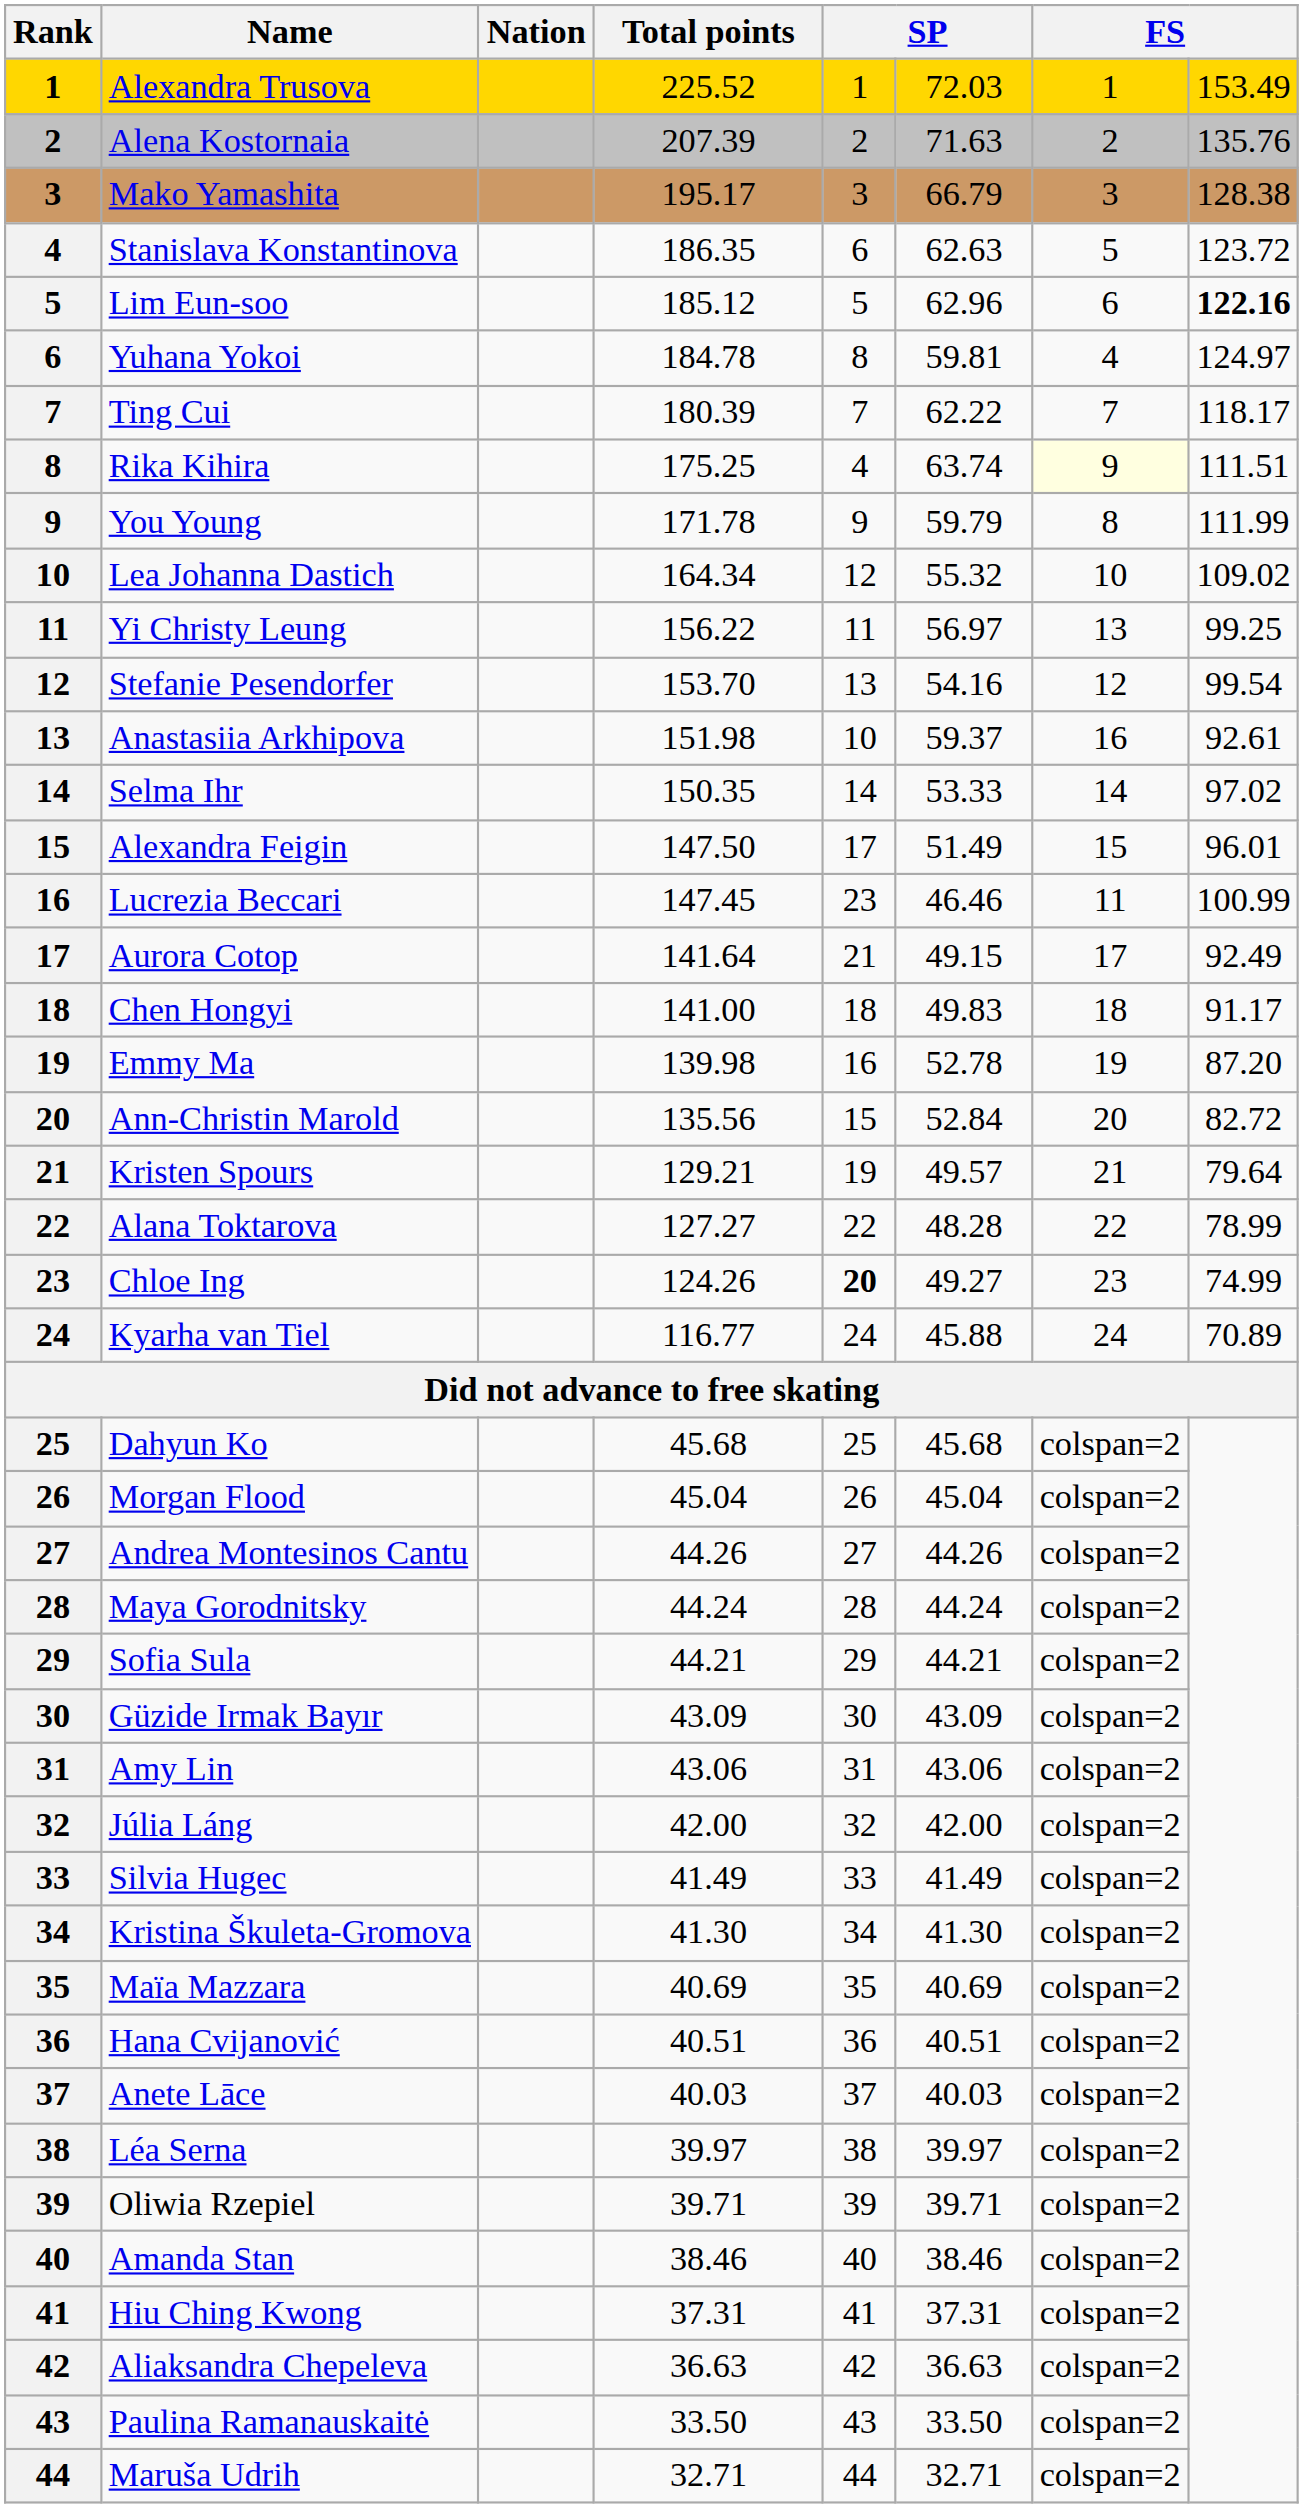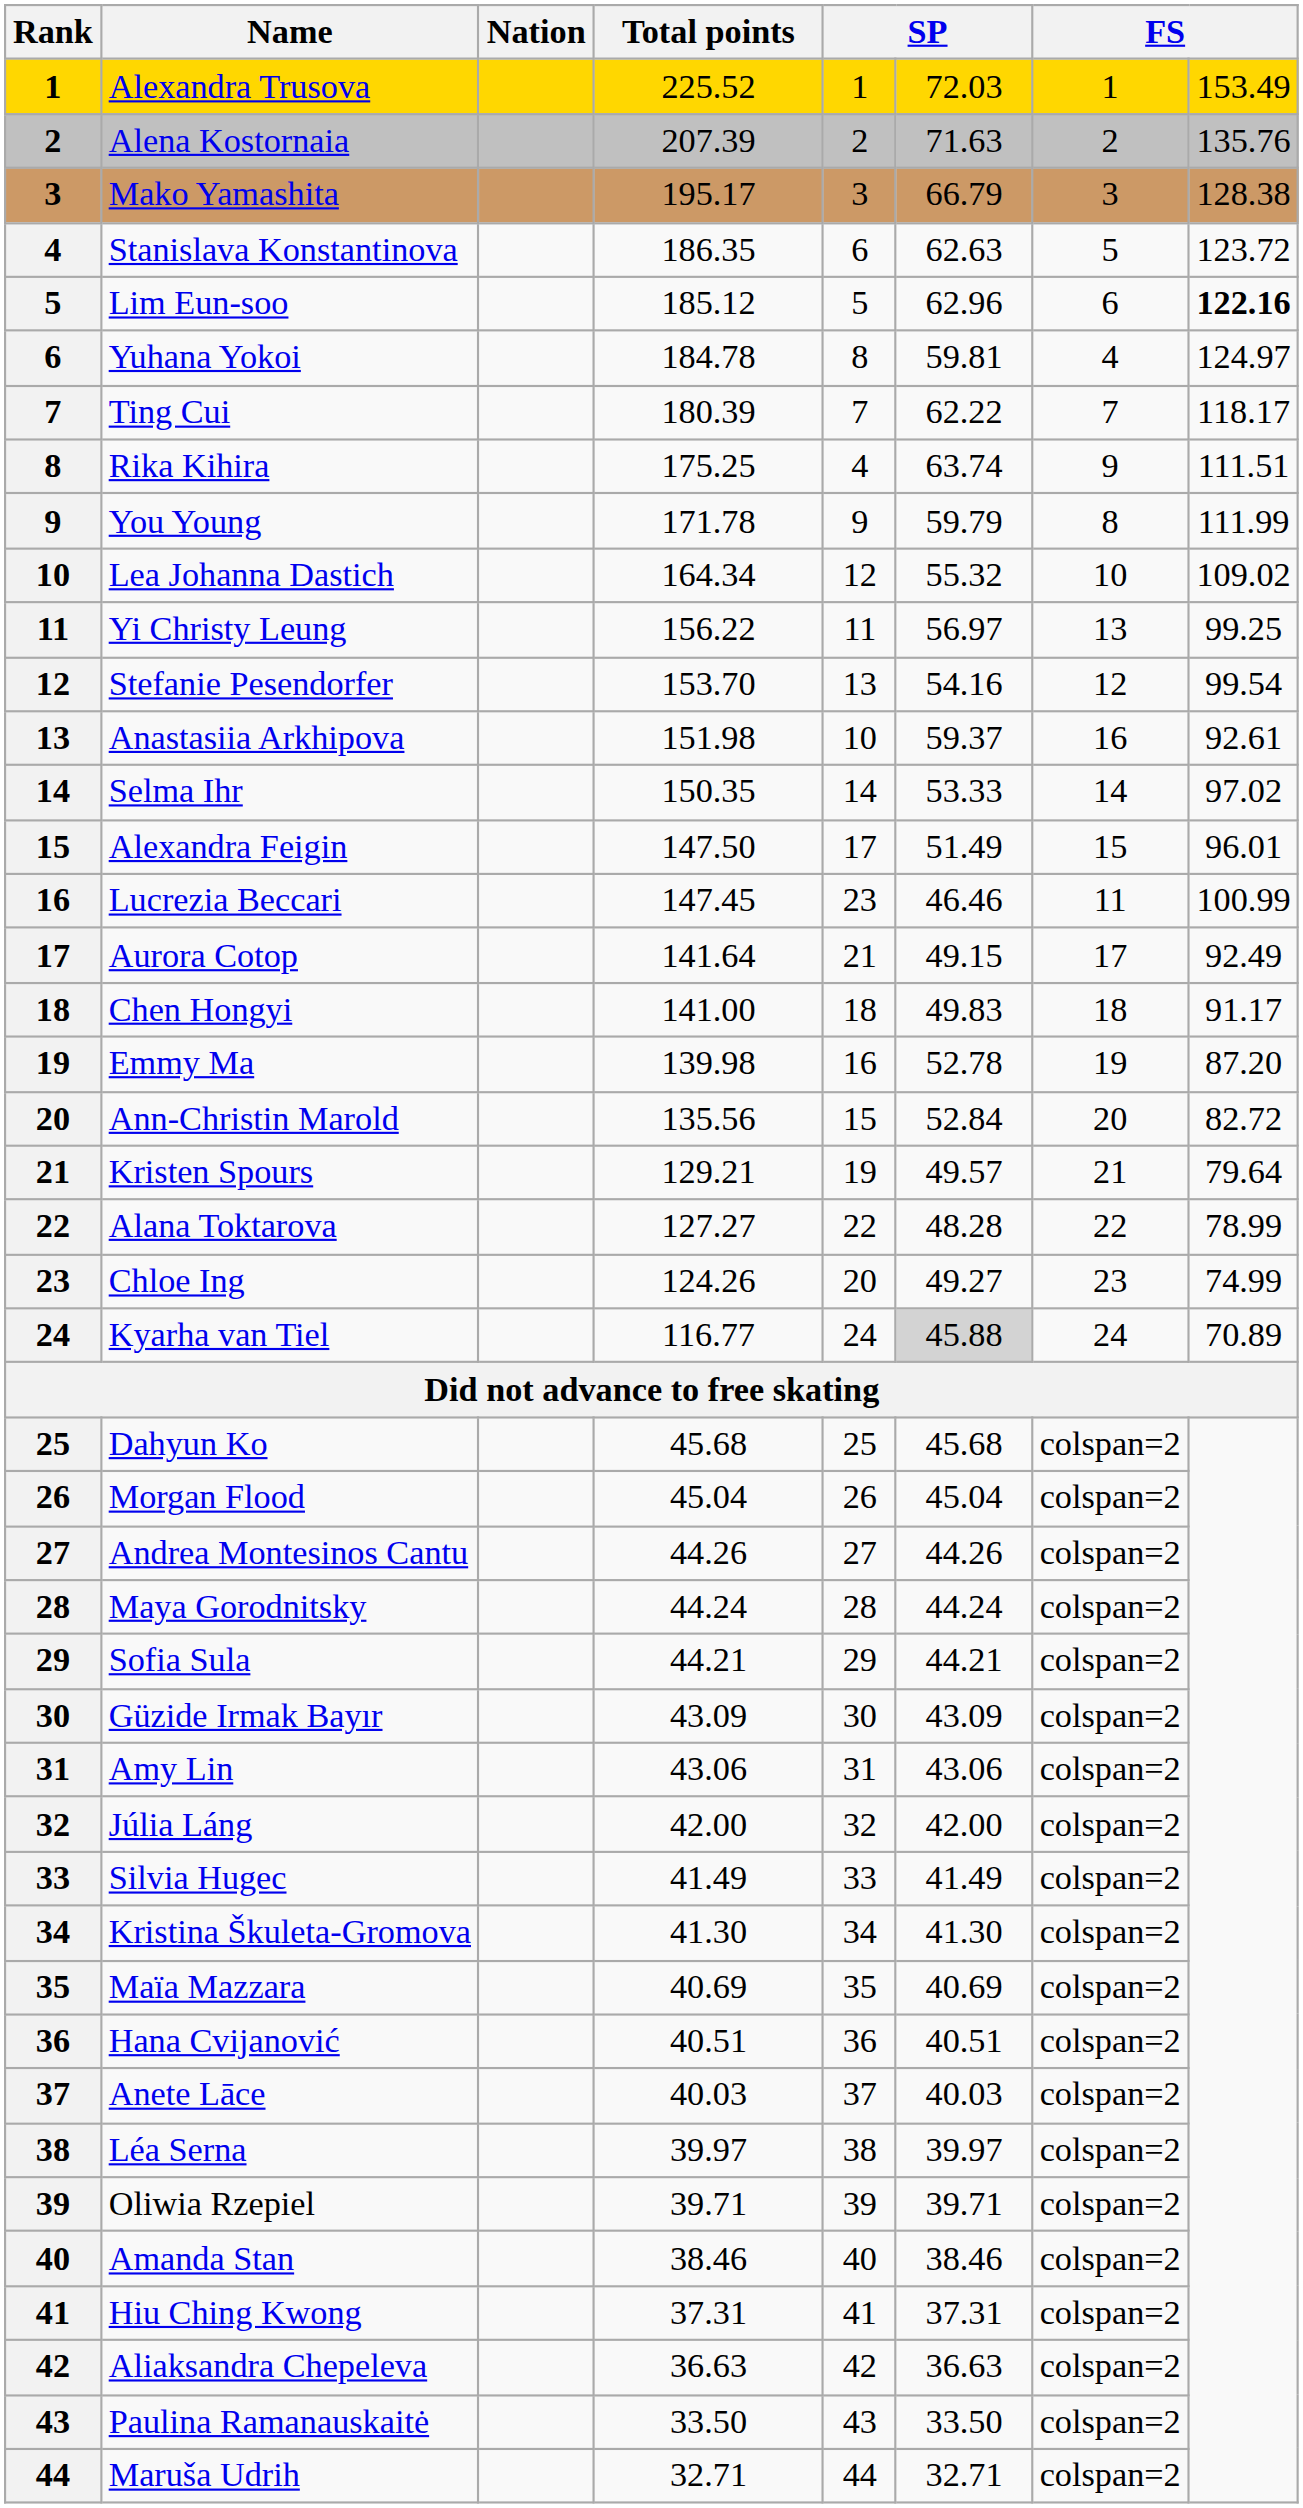(1110, 466) lightyellow background -> (1110, 466) no background
(860, 1280) bold -> (860, 1280) normal
(964, 1334) no background -> (964, 1334) lightgrey background
